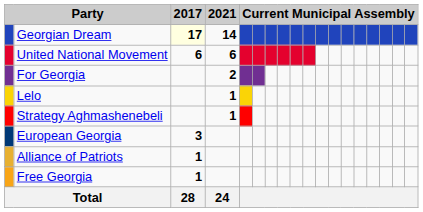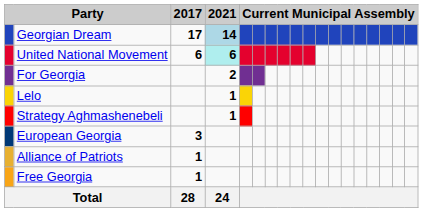(195, 34) lightyellow background -> (195, 34) no background
(229, 34) no background -> (229, 34) lightblue background
(233, 55) no background -> (233, 55) paleturquoise background
